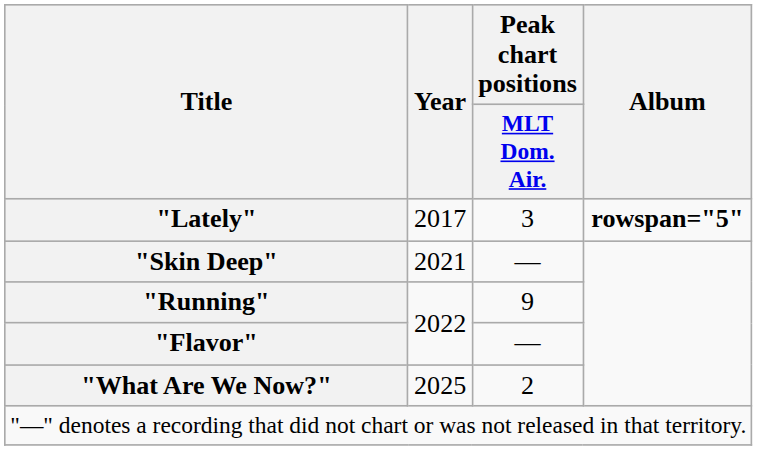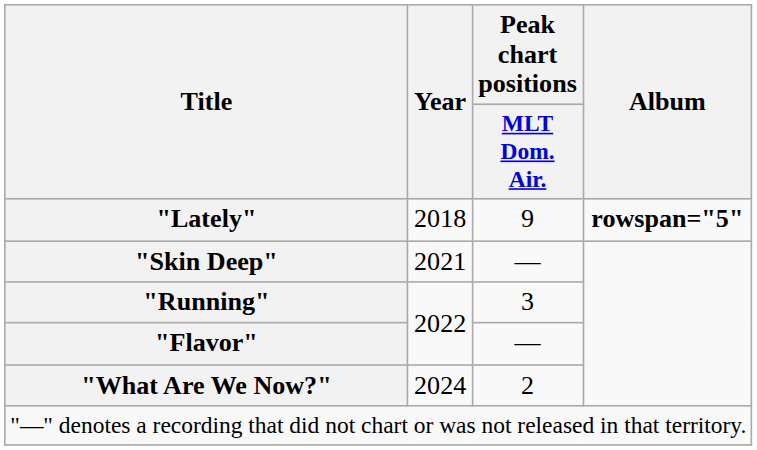(440, 219) 2017 -> (440, 219) 2018
(528, 219) 3 -> (528, 219) 9
(528, 302) 9 -> (528, 302) 3
(440, 384) 2025 -> (440, 384) 2024
